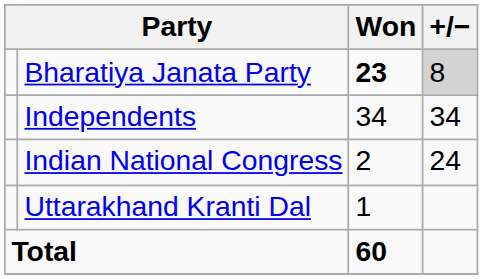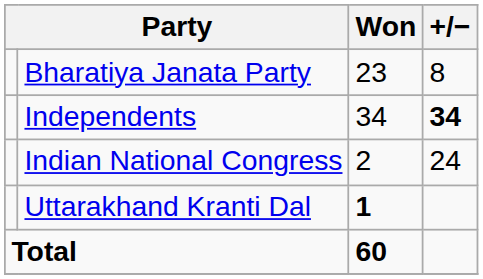(371, 71) bold -> (371, 71) normal
(437, 71) lightgrey background -> (437, 71) no background
(445, 116) normal -> (445, 116) bold
(363, 206) normal -> (363, 206) bold
